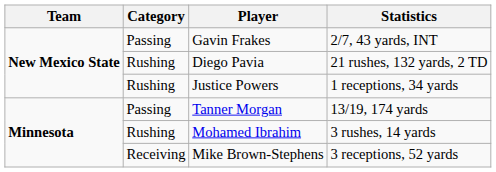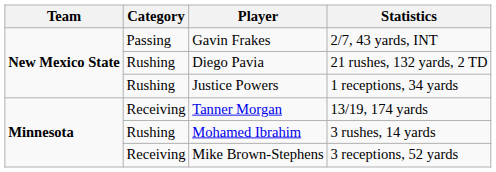(149, 108) Passing -> (156, 108) Receiving
